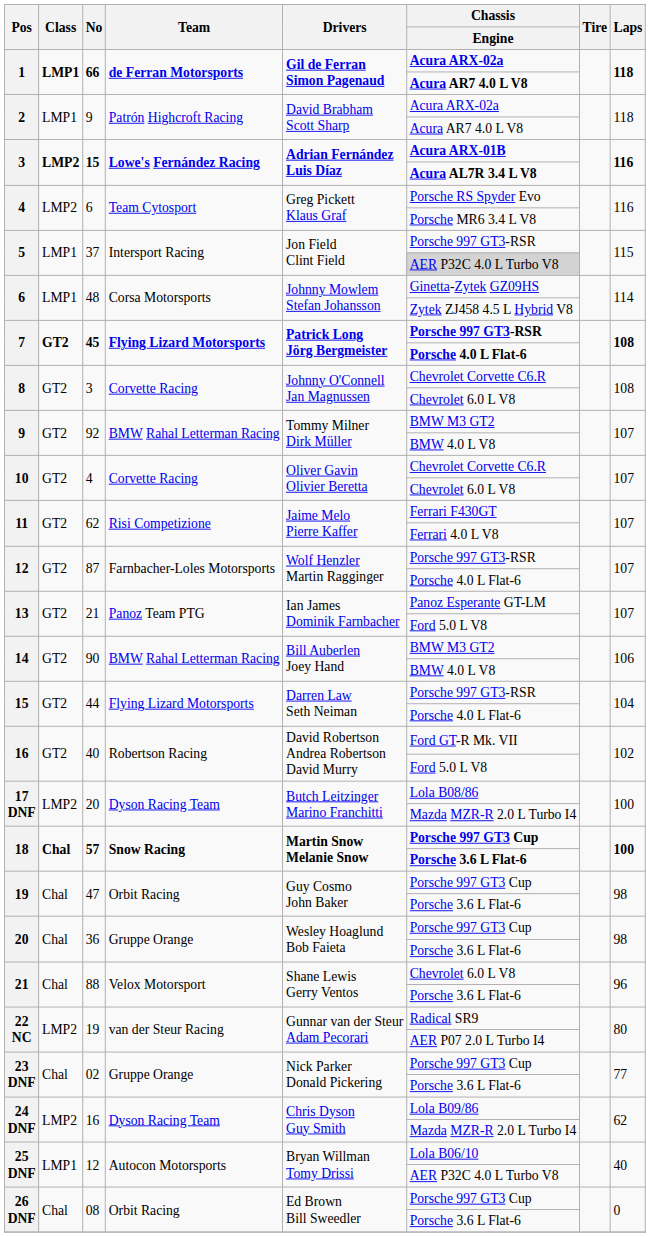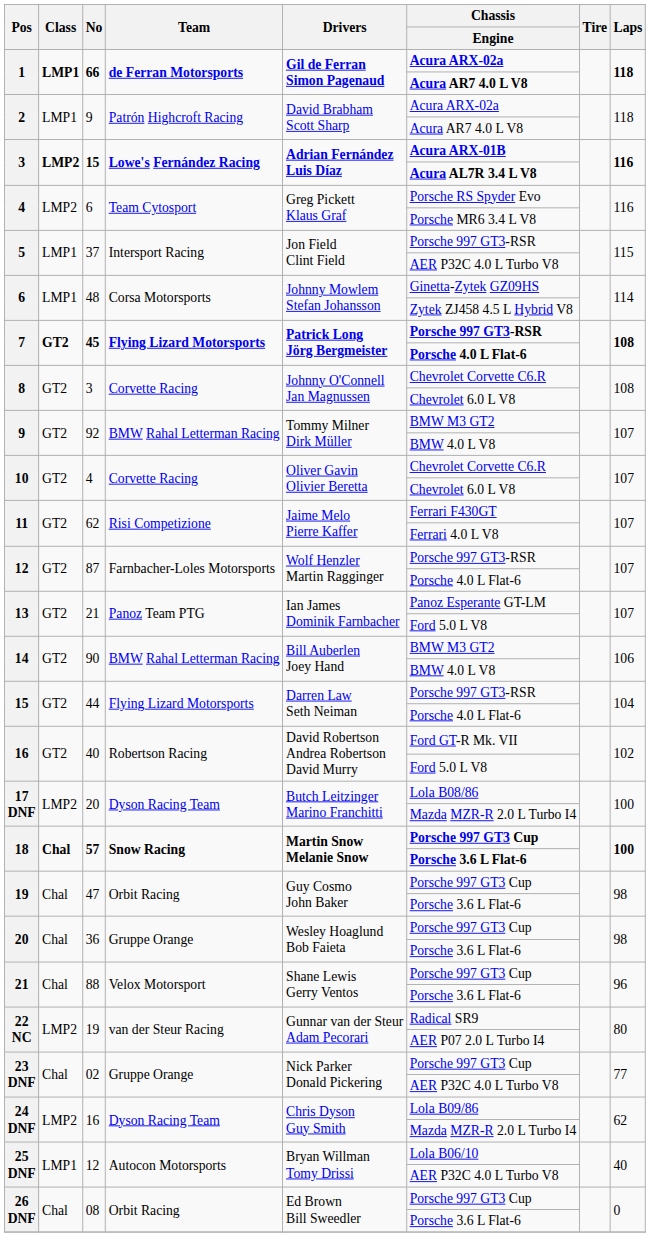(484, 264) lightgrey background -> (484, 264) no background
(462, 973) Chevrolet 6.0 L V8 -> (471, 973) Porsche 997 GT3 Cup
(465, 1085) Porsche 3.6 L Flat-6 -> (484, 1085) AER P32C 4.0 L Turbo V8
